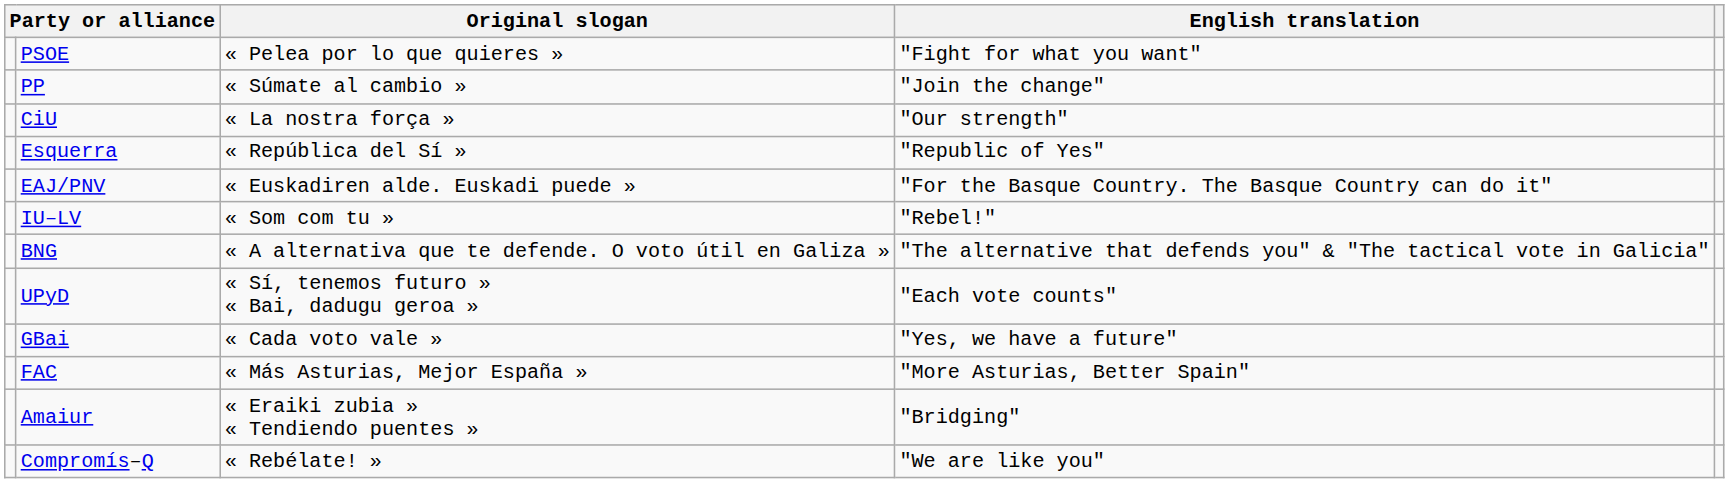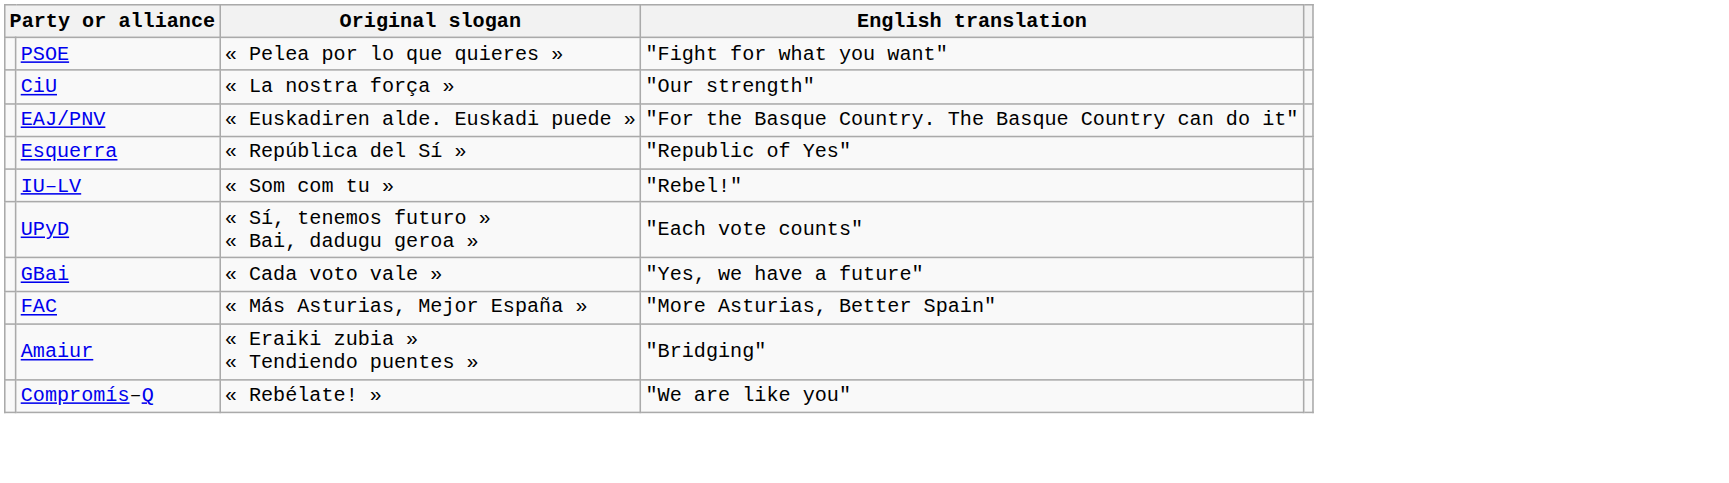- row: (33, 87)
rows swapped: (63, 185) <-> (69, 153)
- row: (39, 251)
